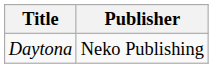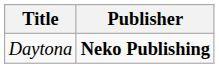(142, 48) normal -> (145, 48) bold
